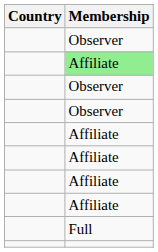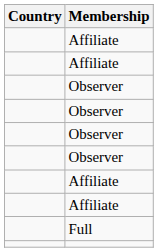(96, 39) Observer -> (94, 39) Affiliate
(94, 63) lightgreen background -> (94, 63) no background
(94, 134) Affiliate -> (96, 134) Observer
(94, 157) Affiliate -> (96, 157) Observer
